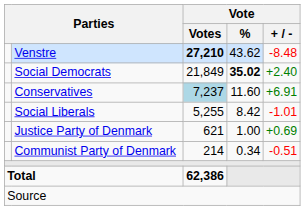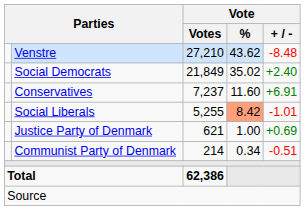(205, 53) bold -> (205, 53) normal
(245, 72) bold -> (245, 72) normal
(208, 92) lightblue background -> (208, 92) no background
(248, 111) no background -> (248, 111) lightsalmon background
